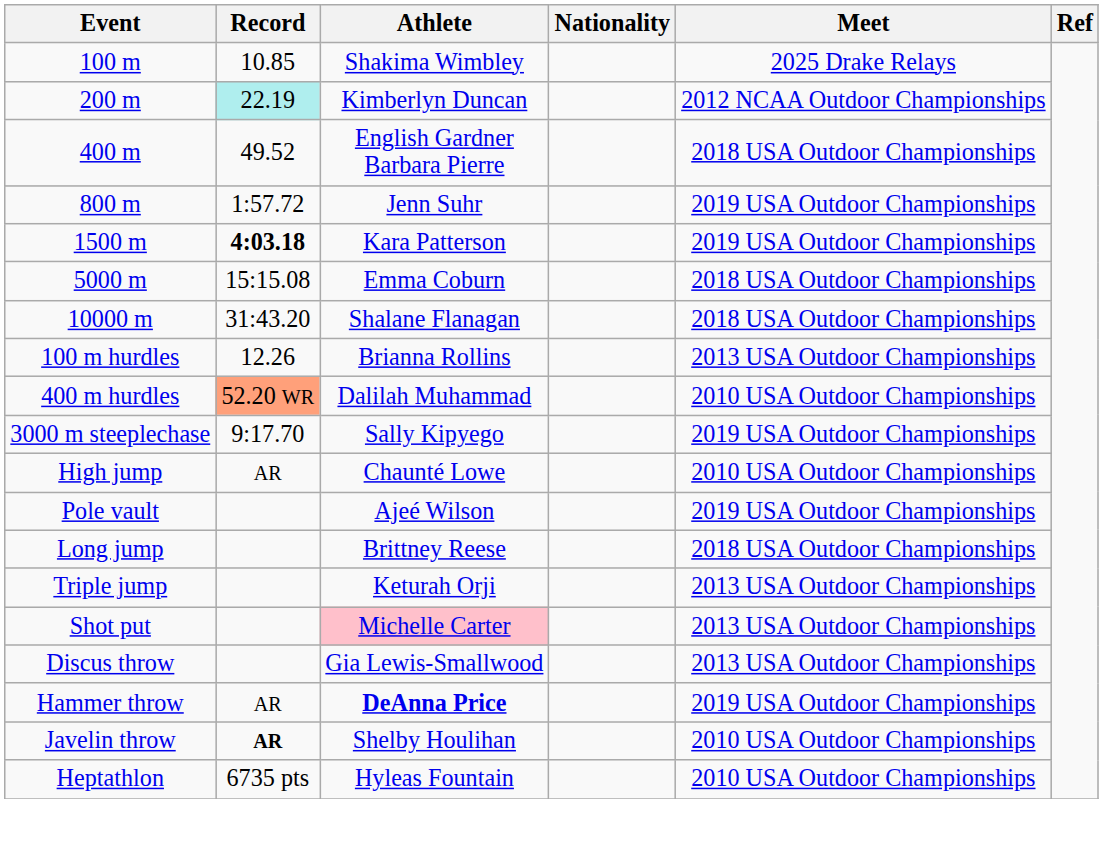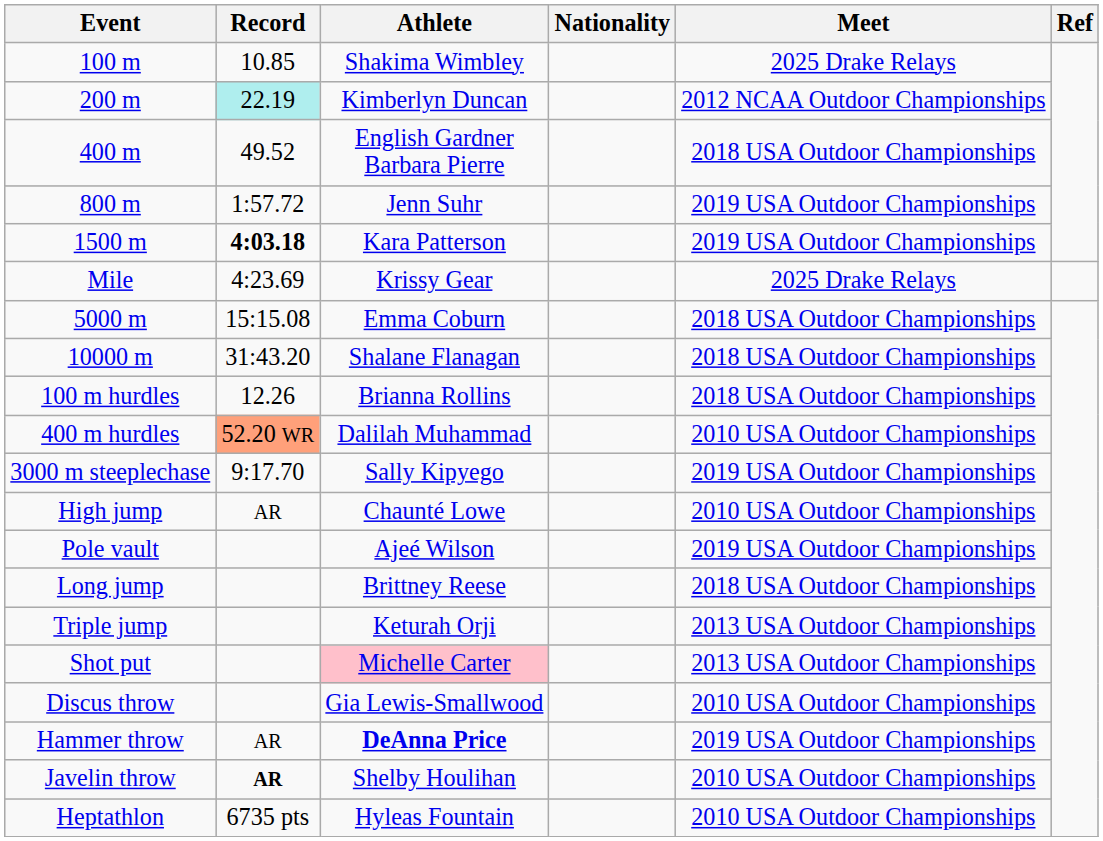+ row: (110, 280)
(863, 357) 2013 USA Outdoor Championships -> (863, 395) 2018 USA Outdoor Championships
(863, 663) 2013 USA Outdoor Championships -> (863, 702) 2010 USA Outdoor Championships
